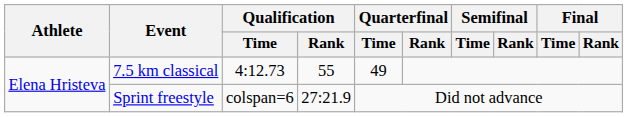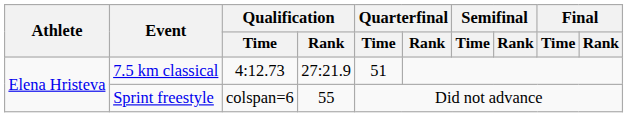(326, 71) 55 -> (326, 71) 27:21.9
(379, 71) 49 -> (379, 71) 51
(326, 98) 27:21.9 -> (326, 98) 55
